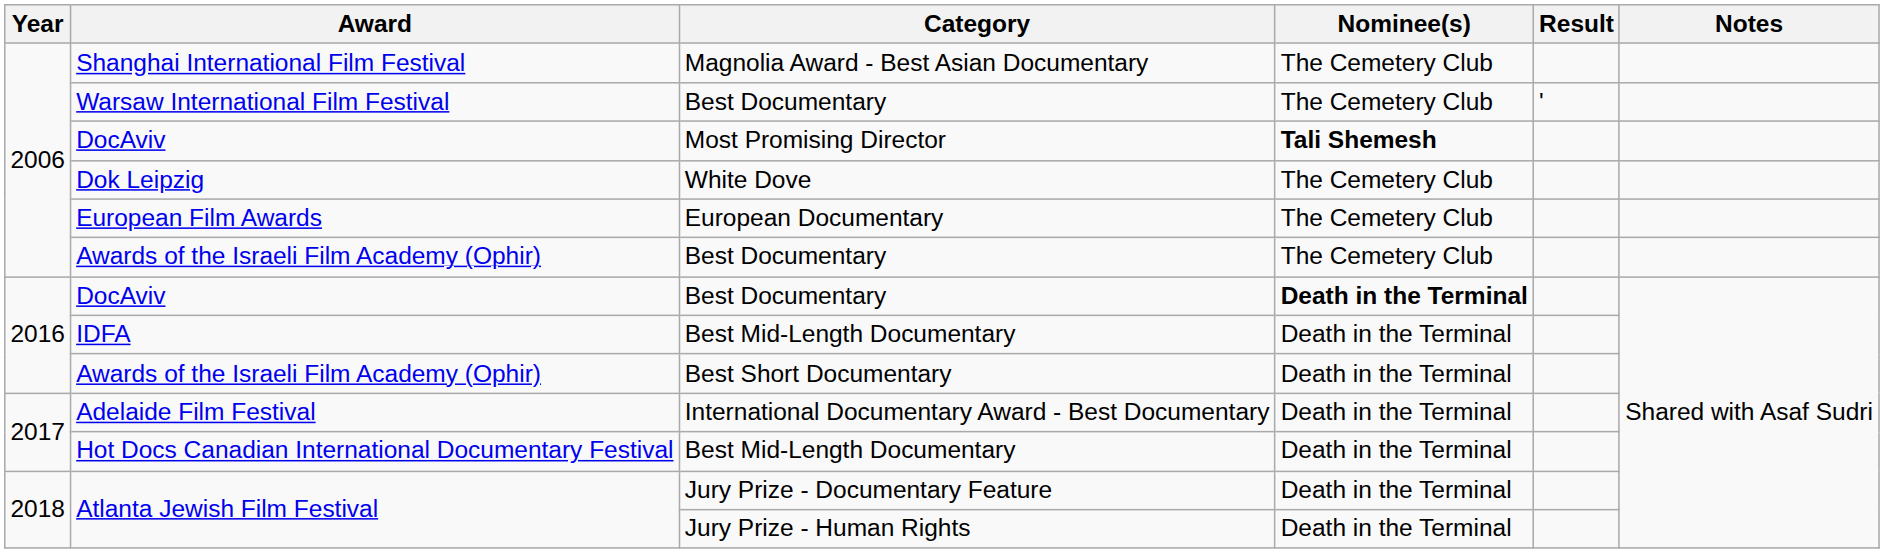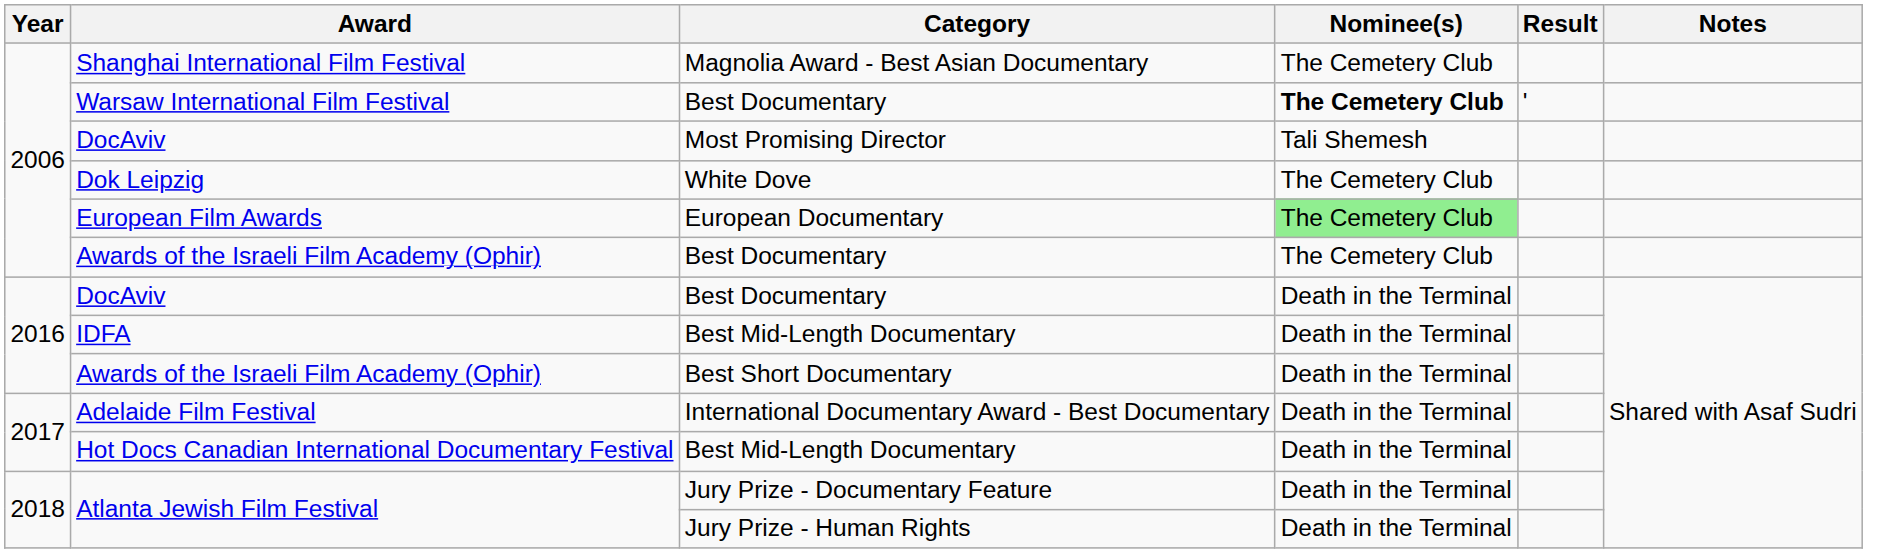(1387, 101) normal -> (1392, 101) bold
(1359, 140) bold -> (1354, 140) normal
(1387, 218) no background -> (1387, 218) lightgreen background
(1404, 295) bold -> (1396, 295) normal
